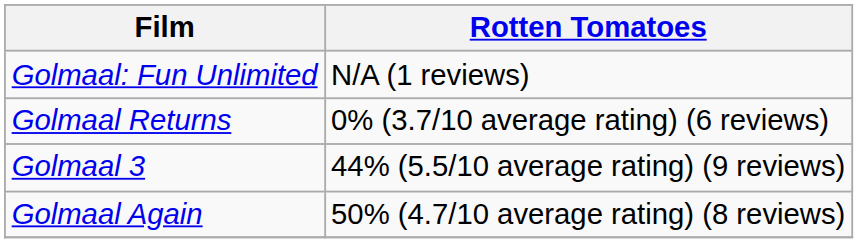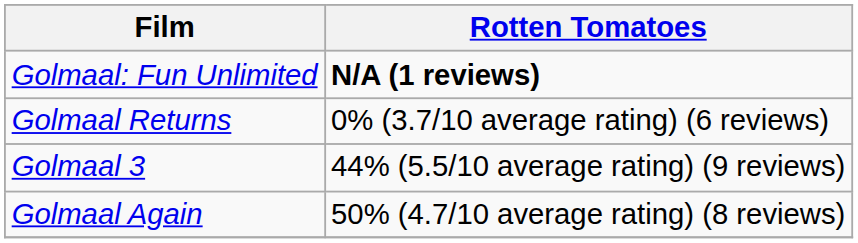(430, 74) normal -> (436, 74) bold
